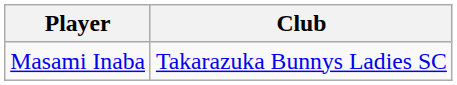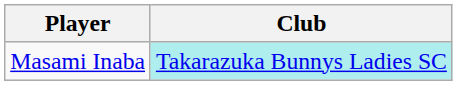(301, 60) no background -> (301, 60) paleturquoise background
